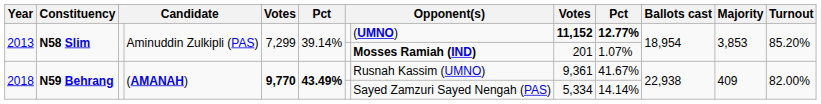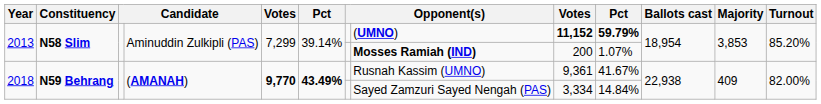(619, 33) 12.77% -> (619, 33) 59.79%
(583, 52) 201 -> (583, 52) 200
(578, 90) 5,334 -> (578, 90) 3,334
(619, 90) 14.14% -> (619, 90) 14.84%
